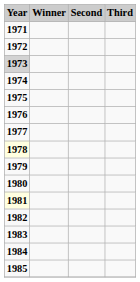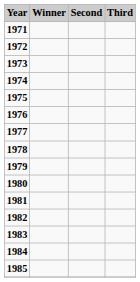(17, 64) lightgrey background -> (17, 64) no background
(17, 149) lightyellow background -> (17, 149) no background
(17, 200) lightyellow background -> (17, 200) no background
